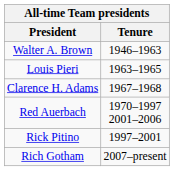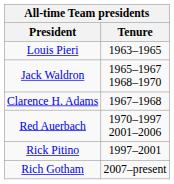- row: (53, 50)
+ row: (53, 75)
